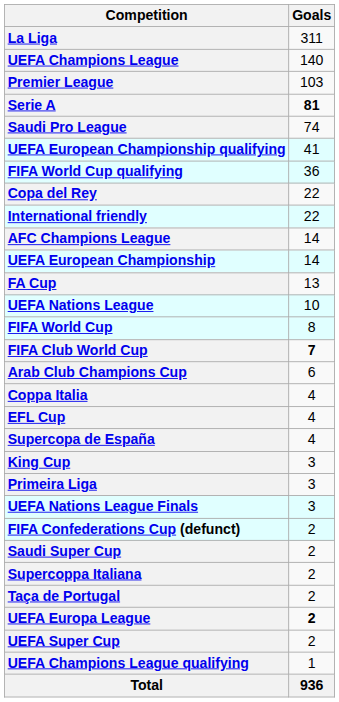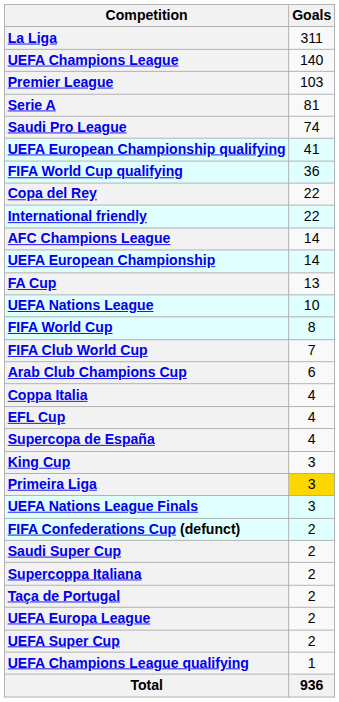(312, 104) bold -> (312, 104) normal
(312, 350) bold -> (312, 350) normal
(312, 484) no background -> (312, 484) gold background
(312, 618) bold -> (312, 618) normal
